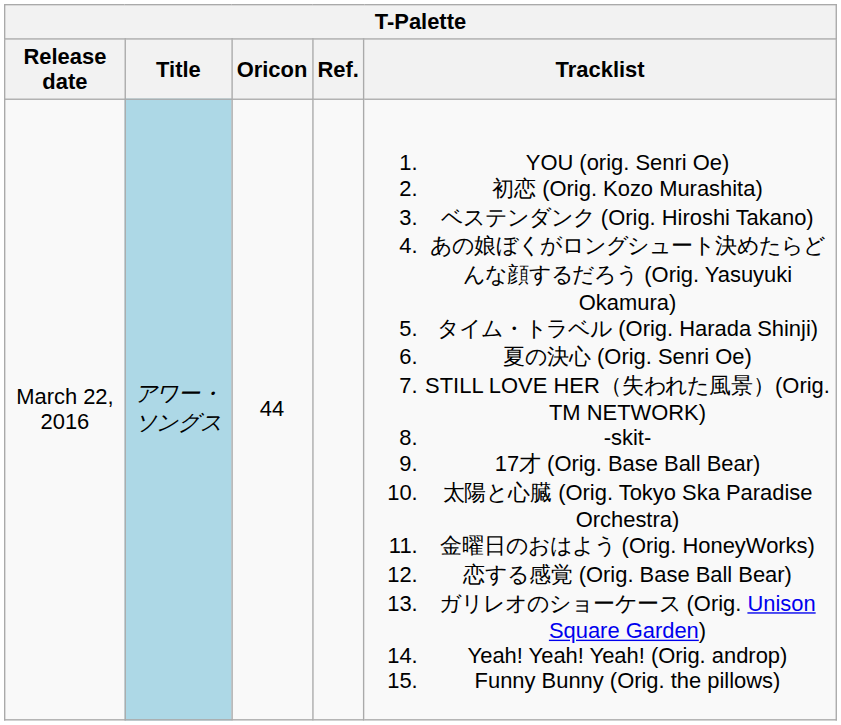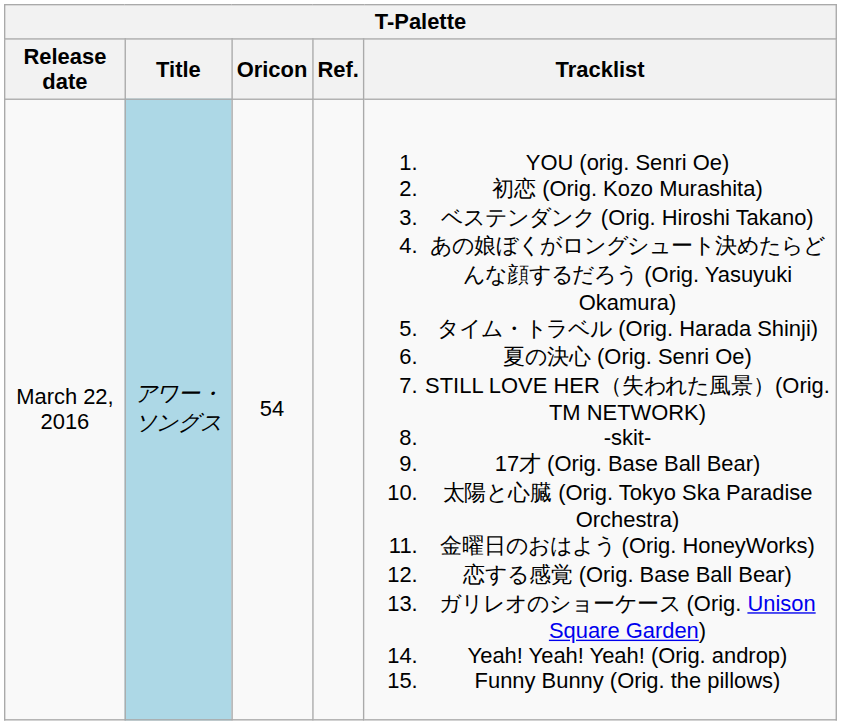(272, 409) 44 -> (272, 409) 54
